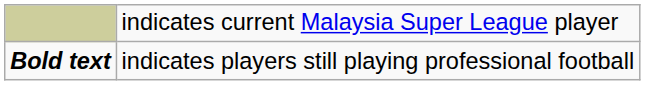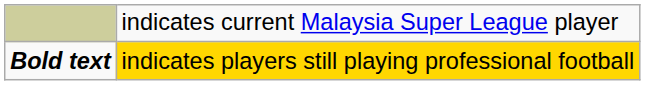(378, 60) no background -> (378, 60) gold background
